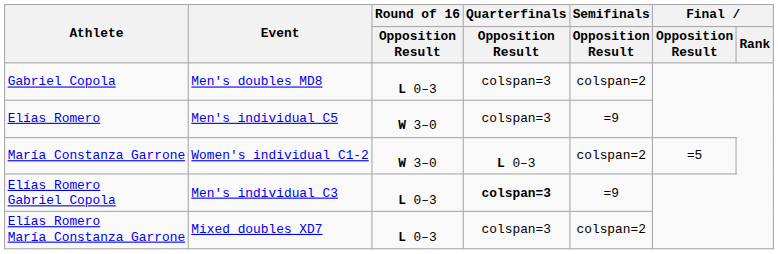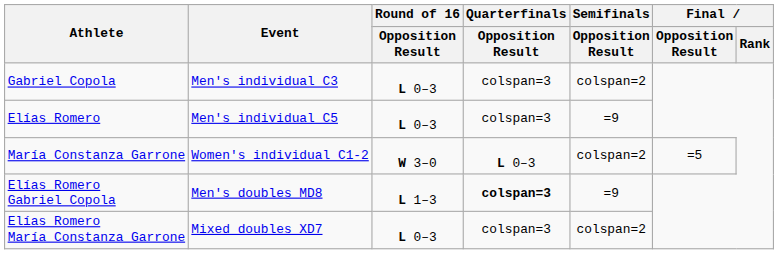(257, 81) Men's doubles MD8 -> (265, 81) Men's individual C3
(417, 126) W 3–0 -> (417, 126) L 0–3
(265, 192) Men's individual C3 -> (257, 192) Men's doubles MD8
(417, 200) L 0–3 -> (417, 200) L 1–3
